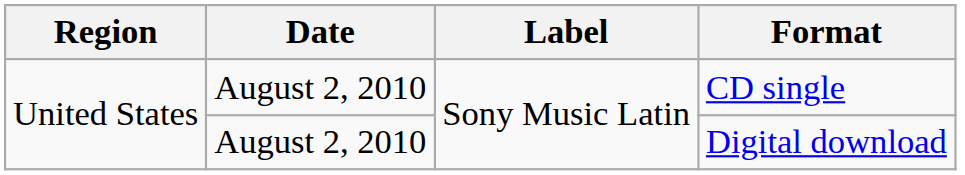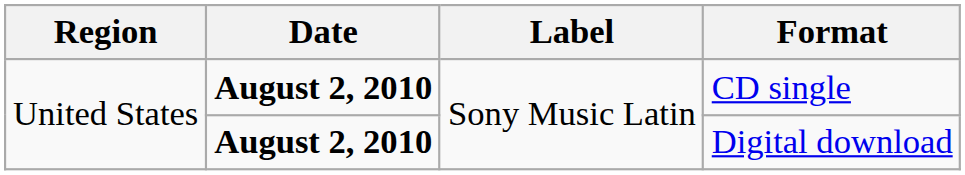(320, 86) normal -> (323, 86) bold
(320, 141) normal -> (323, 141) bold
